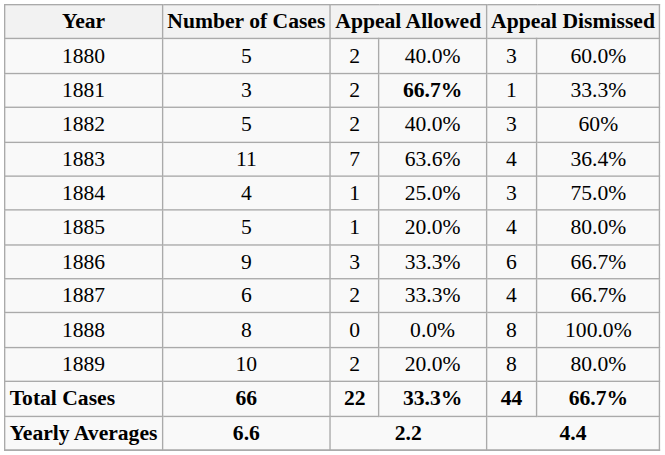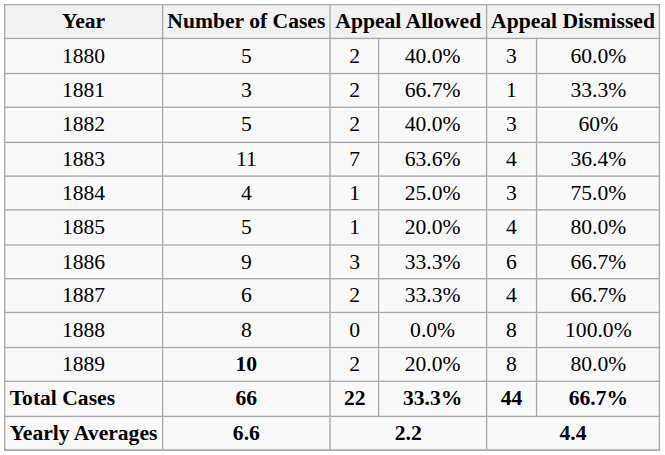(433, 90) bold -> (433, 90) normal
(246, 364) normal -> (246, 364) bold
